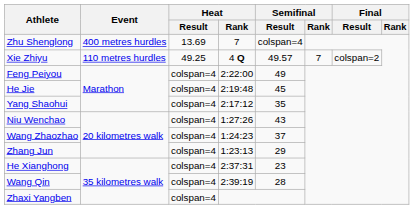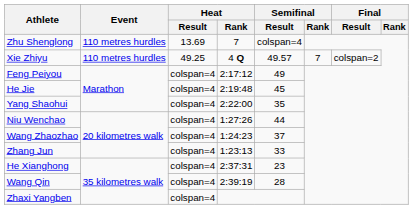(125, 43) 400 metres hurdles -> (124, 43) 110 metres hurdles
(237, 73) 2:22:00 -> (236, 73) 2:17:12
(237, 104) 2:17:12 -> (236, 104) 2:22:00
(280, 120) 43 -> (279, 120) 44
(280, 151) 29 -> (279, 151) 33
